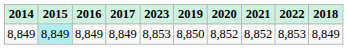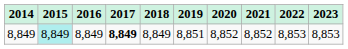columns swapped: (326, 14) <-> (157, 14)
(123, 34) normal -> (123, 34) bold
(190, 34) 8,850 -> (190, 34) 8,851
